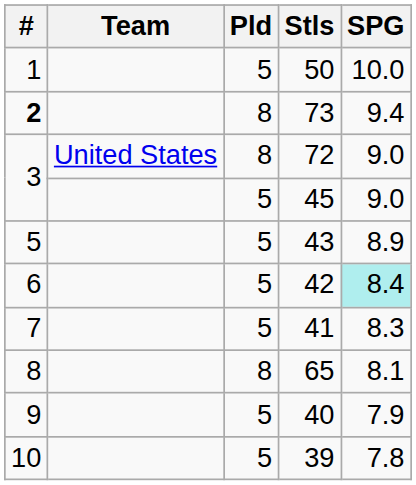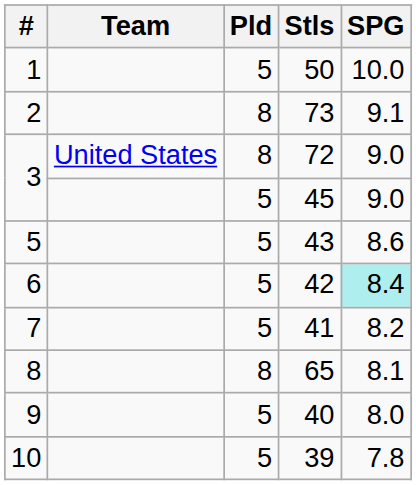(34, 112) bold -> (34, 112) normal
(386, 112) 9.4 -> (386, 112) 9.1
(386, 241) 8.9 -> (386, 241) 8.6
(386, 328) 8.3 -> (386, 328) 8.2
(386, 414) 7.9 -> (386, 414) 8.0
